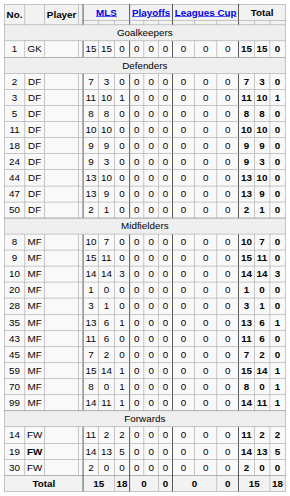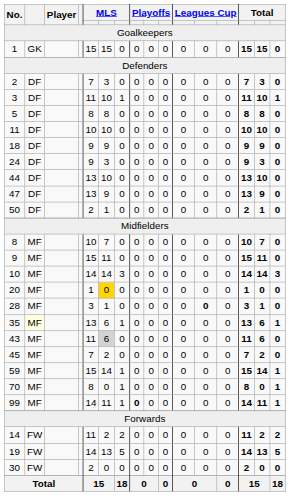(106, 290) no background -> (106, 290) gold background
(206, 306) normal -> (206, 306) bold
(35, 322) no background -> (35, 322) lightyellow background
(106, 339) no background -> (106, 339) lightgrey background
(137, 403) normal -> (137, 403) bold
(35, 451) bold -> (35, 451) normal
